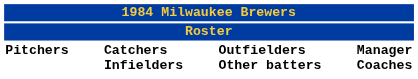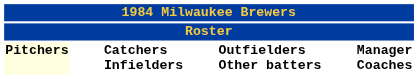(37, 51) no background -> (37, 51) lightyellow background
